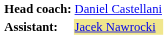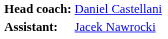(115, 26) khaki background -> (115, 26) no background
